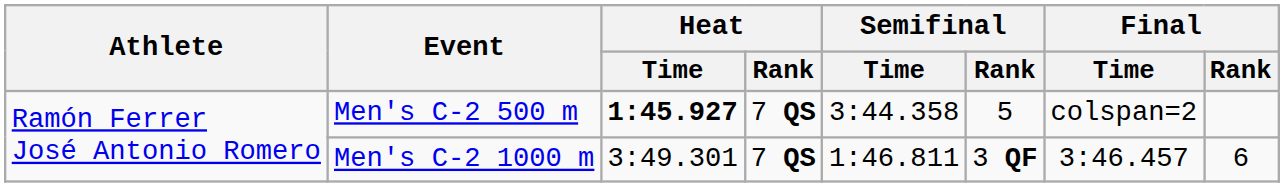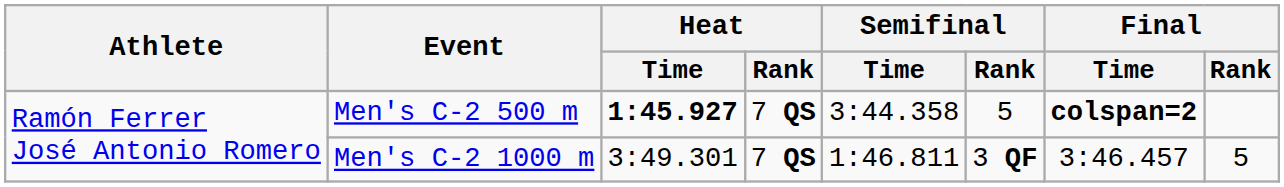(1124, 114) normal -> (1124, 114) bold
(1241, 159) 6 -> (1241, 159) 5
